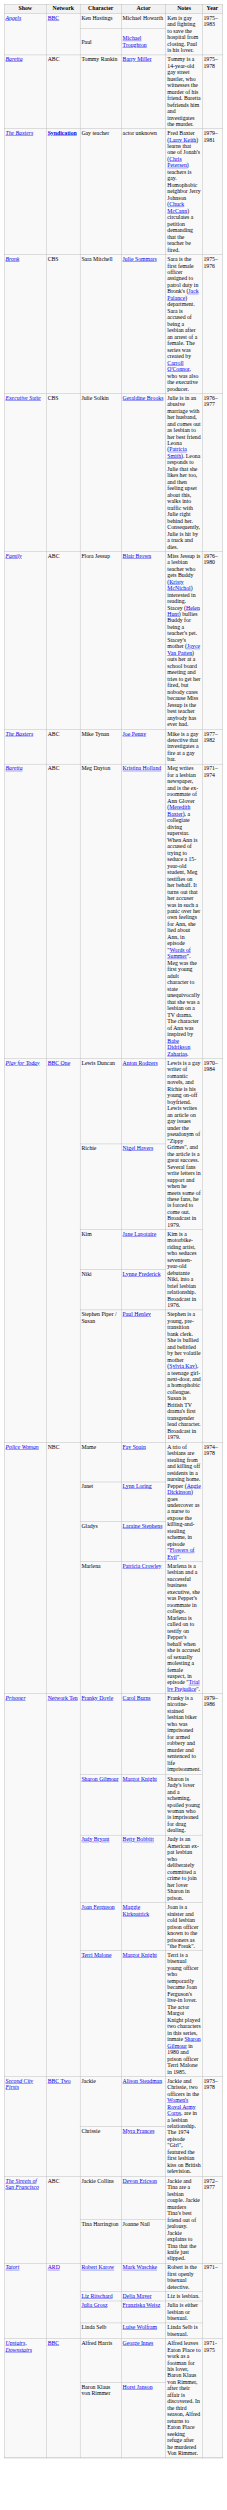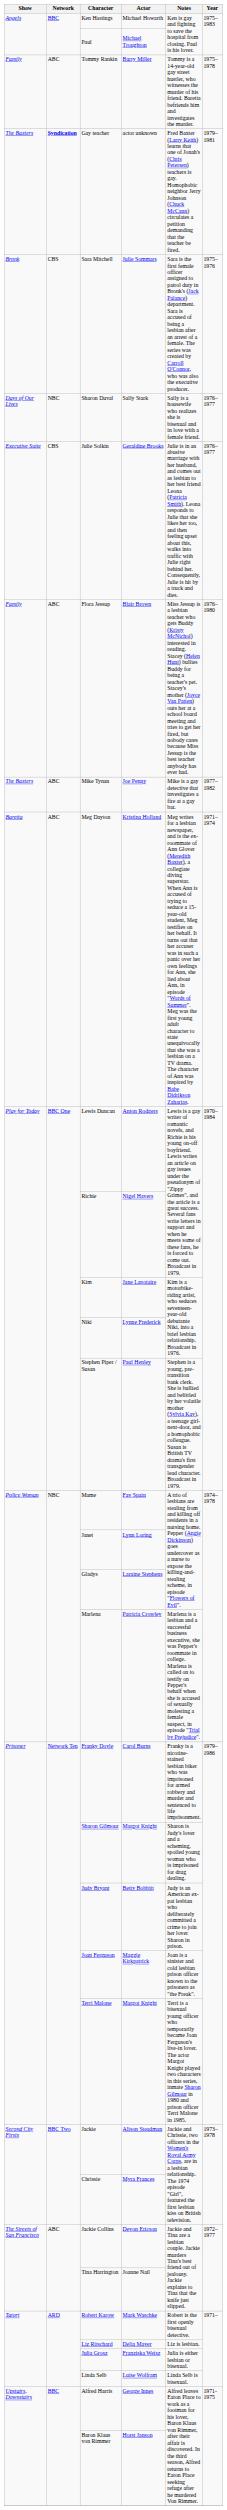(14, 59) Baretta -> (14, 59) Family
+ row: (97, 398)
